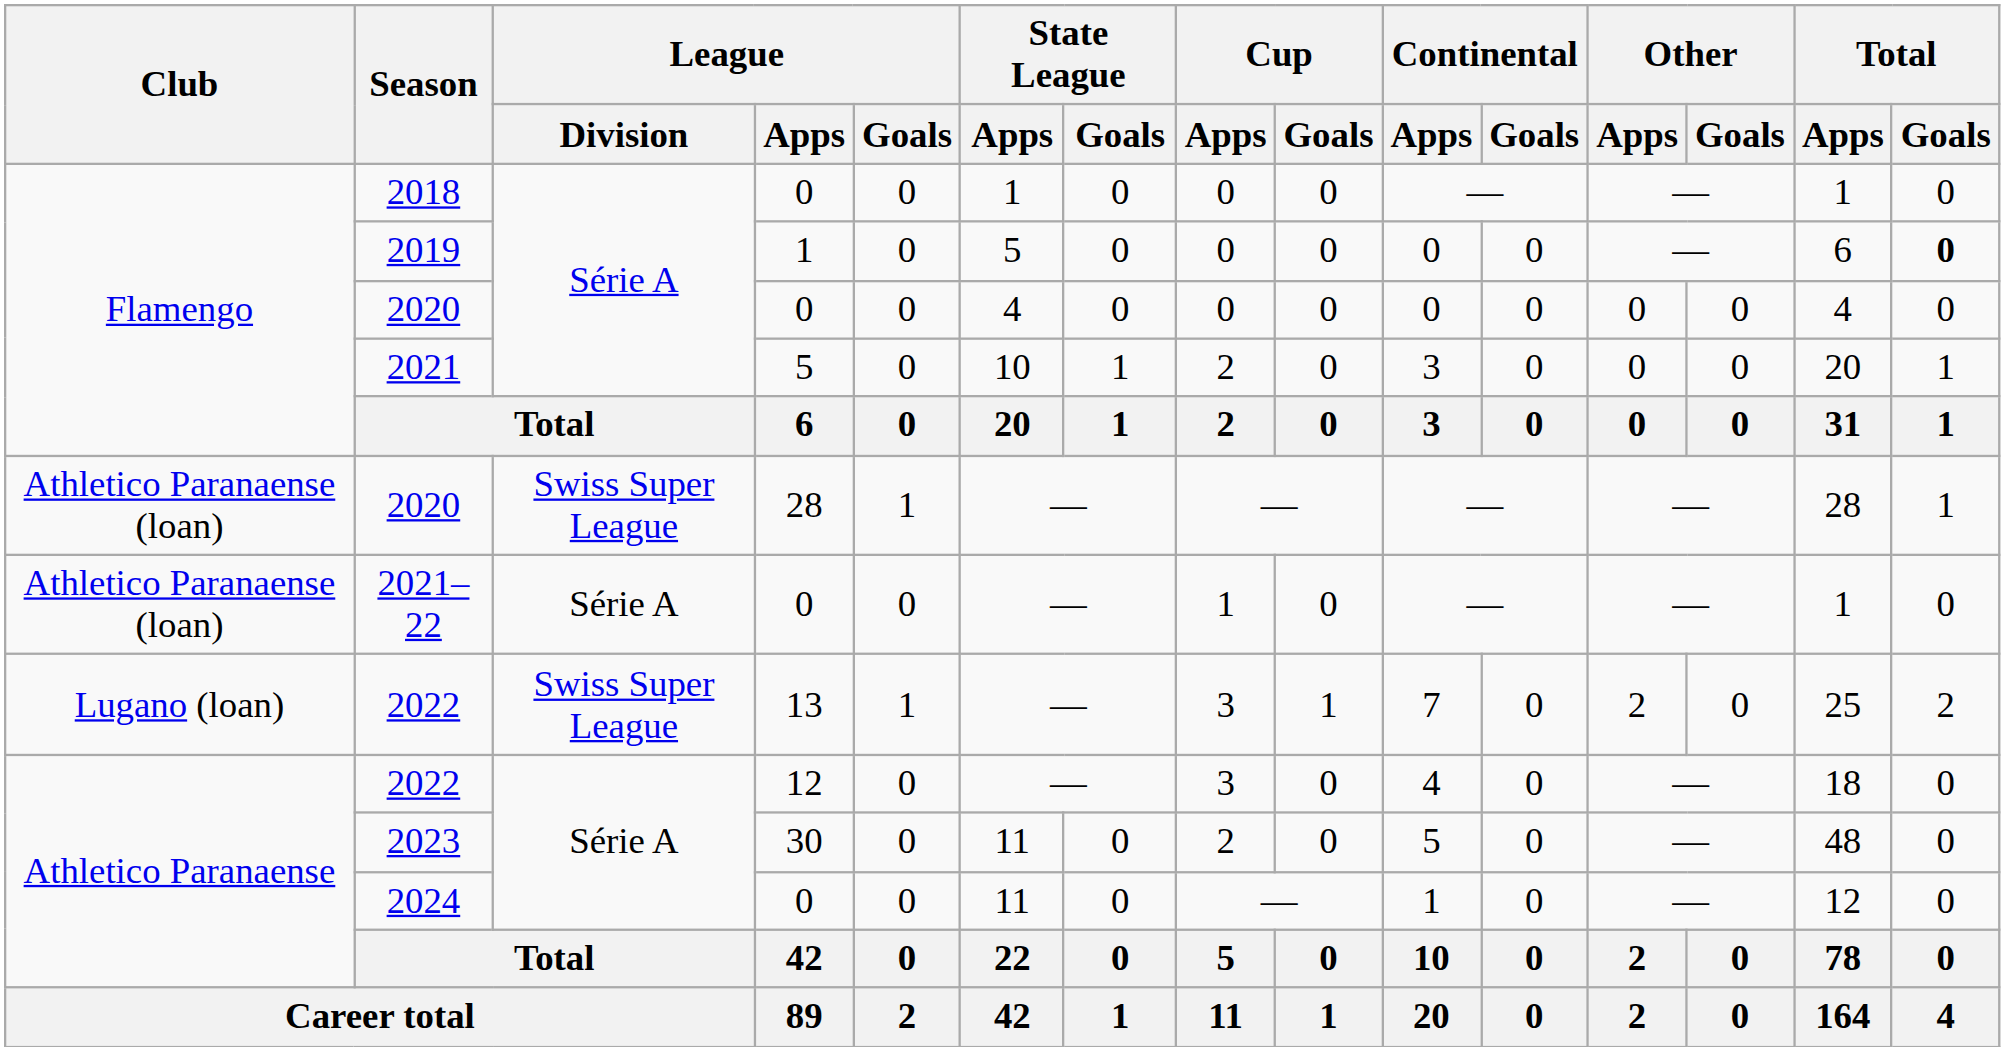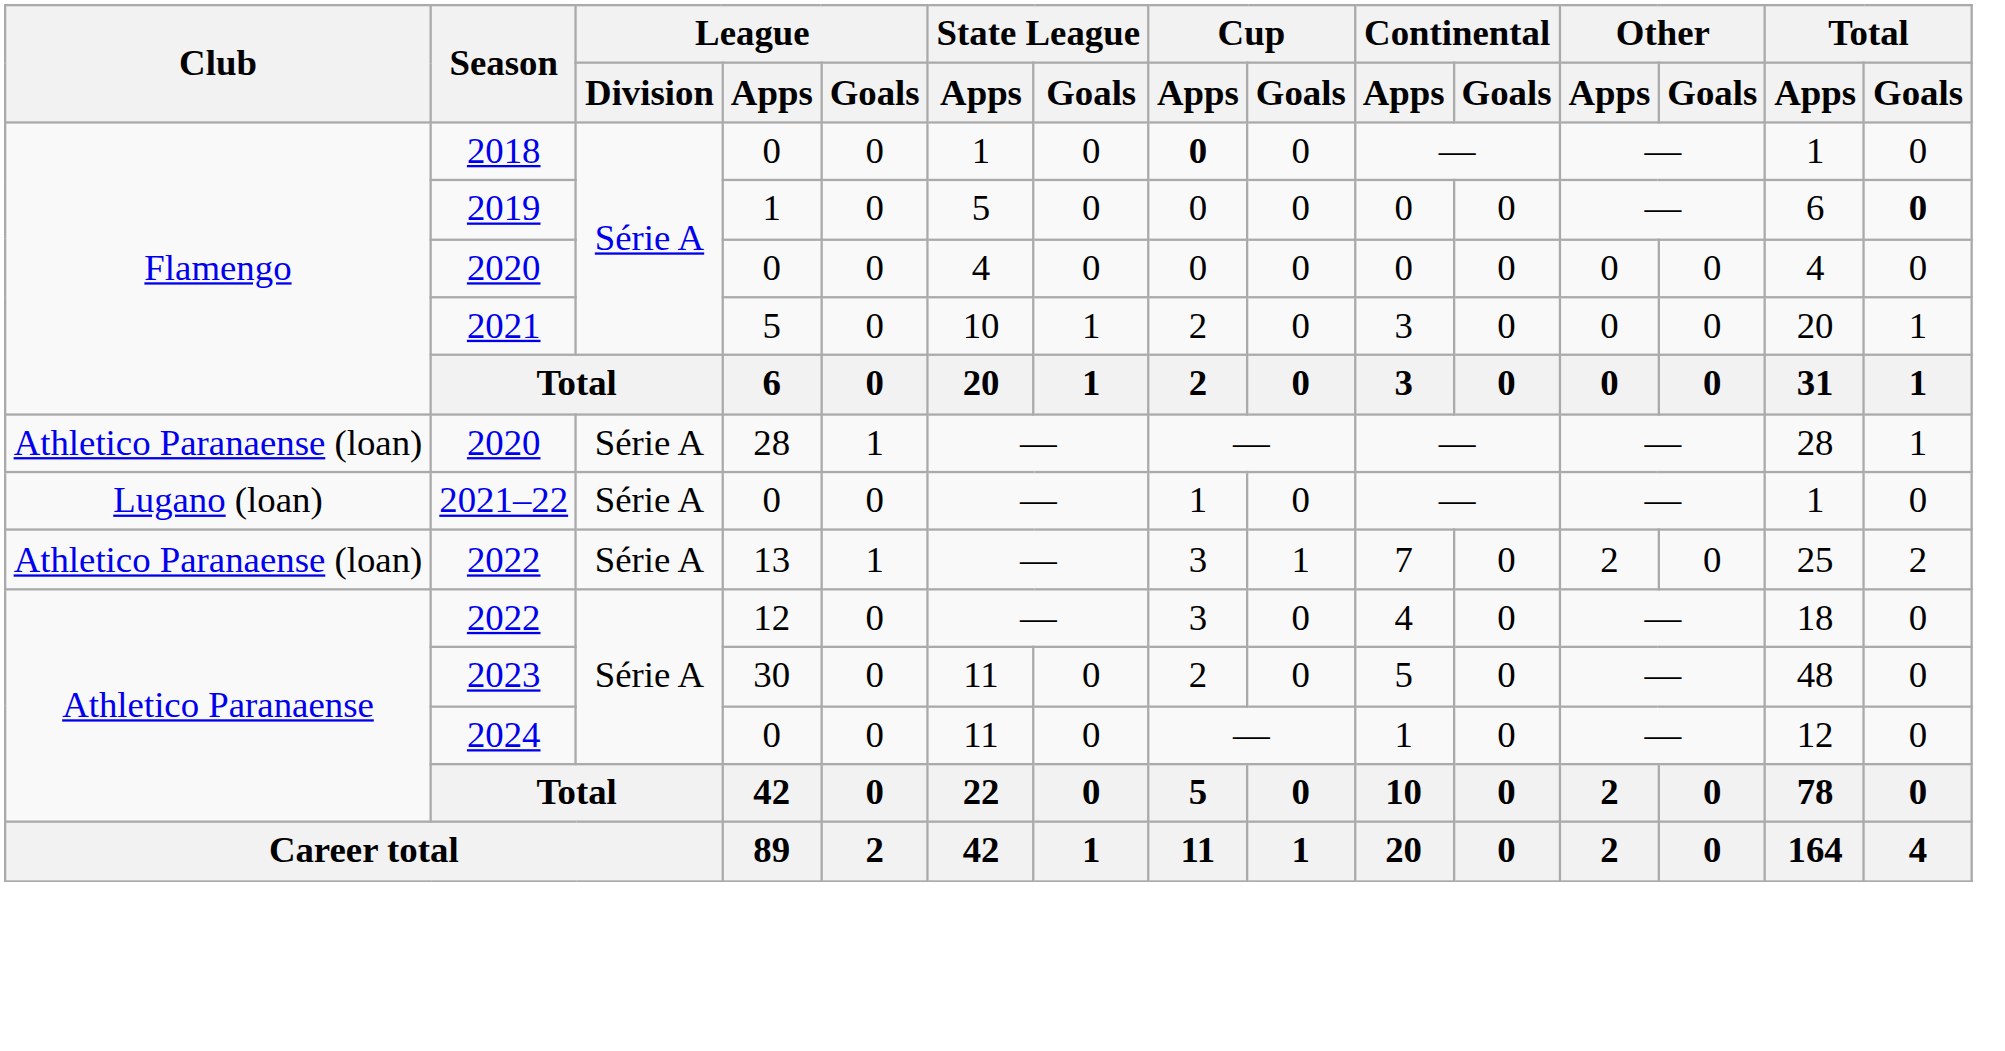(1226, 191) normal -> (1198, 150) bold
(624, 504) Swiss Super League -> (649, 442) Série A
(179, 604) Athletico Paranaense (loan) -> (218, 500) Lugano (loan)
(179, 703) Lugano (loan) -> (218, 558) Athletico Paranaense (loan)
(624, 703) Swiss Super League -> (649, 558) Série A
